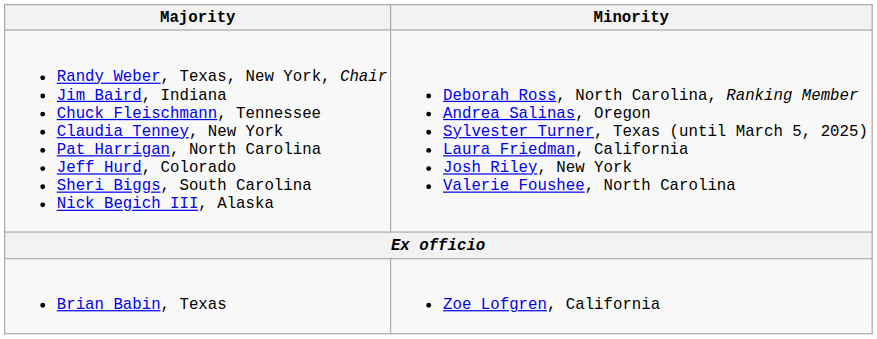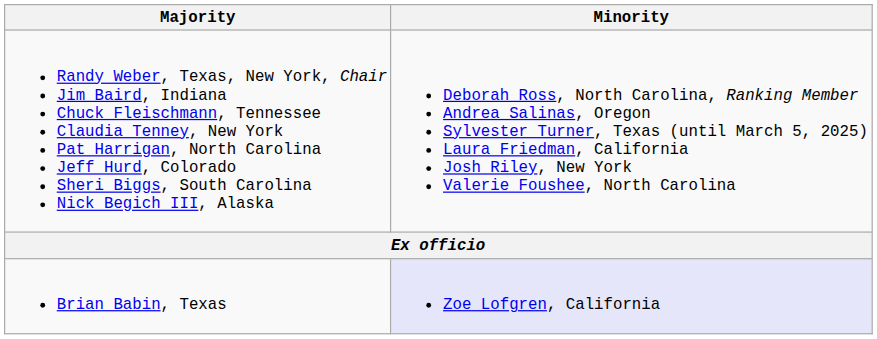(631, 305) no background -> (631, 305) lavender background
